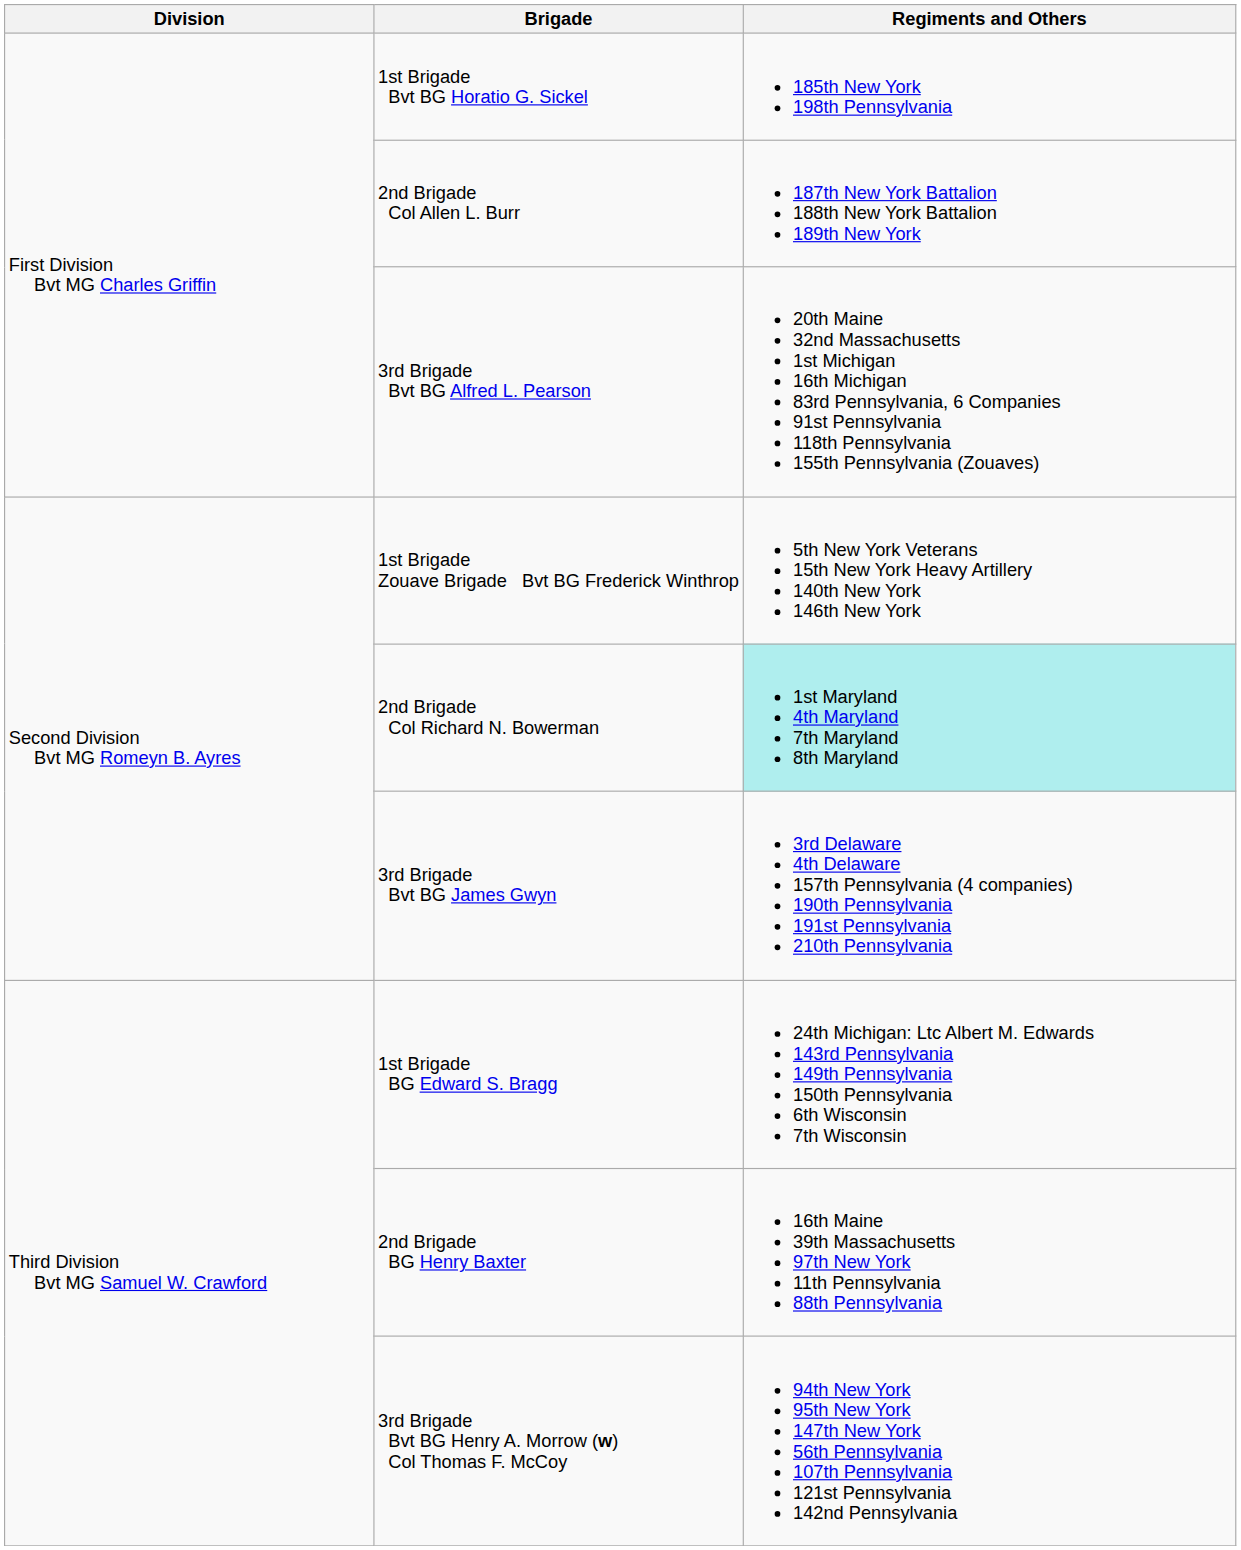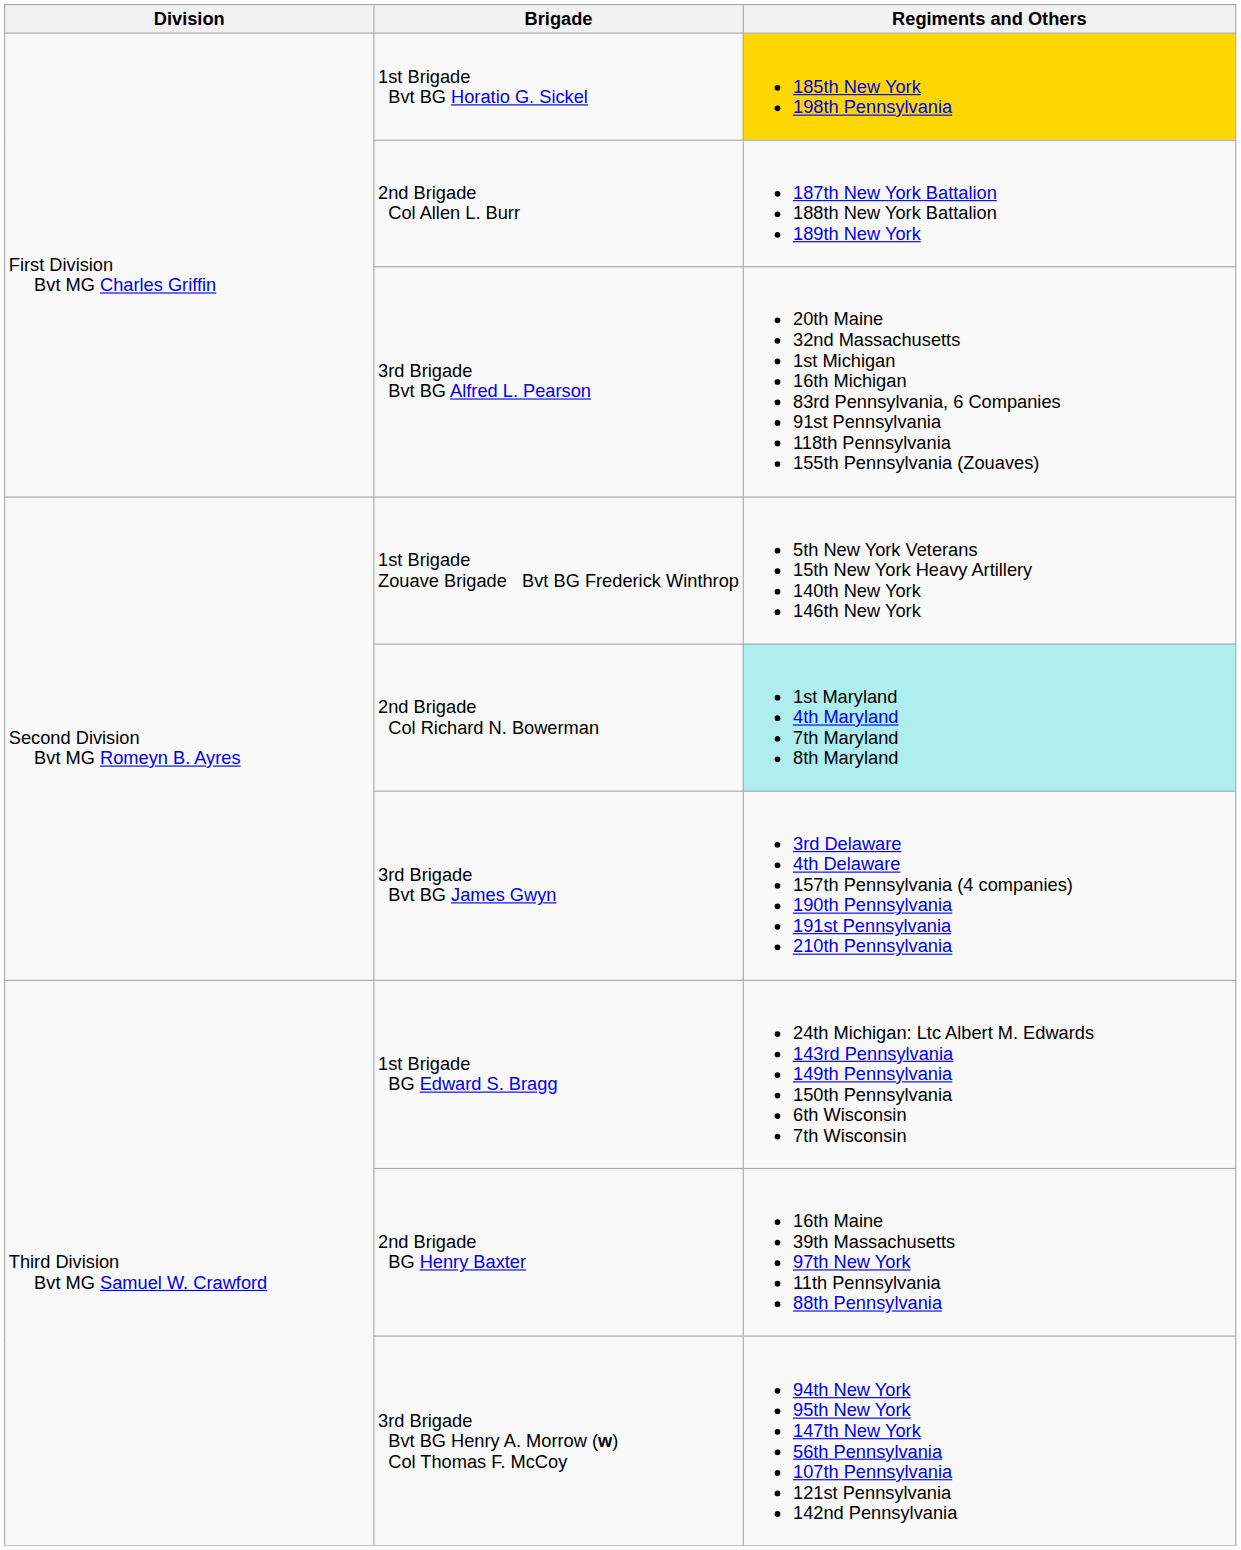(989, 97) no background -> (989, 97) gold background
